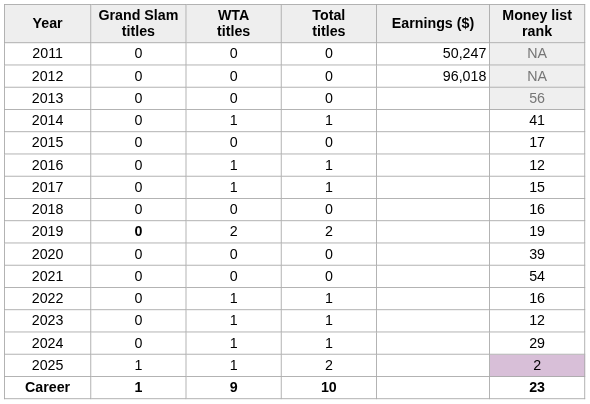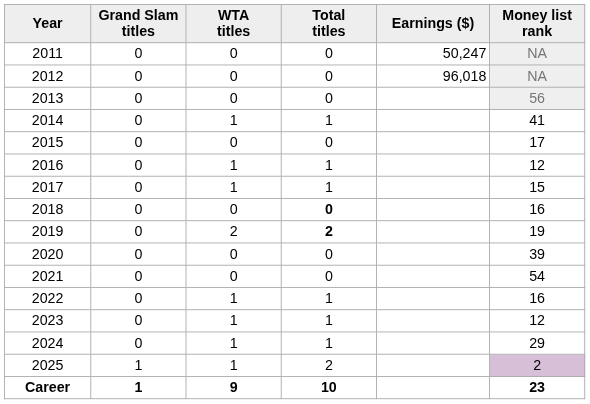(329, 209) normal -> (329, 209) bold
(138, 231) bold -> (138, 231) normal
(329, 231) normal -> (329, 231) bold
